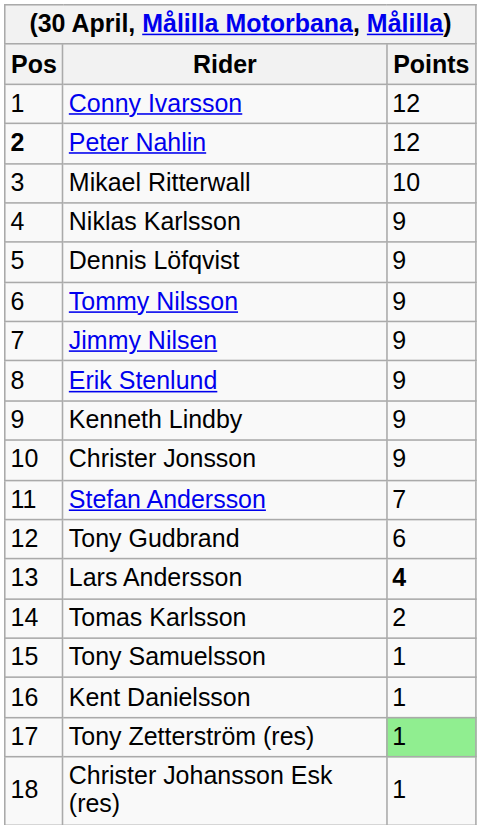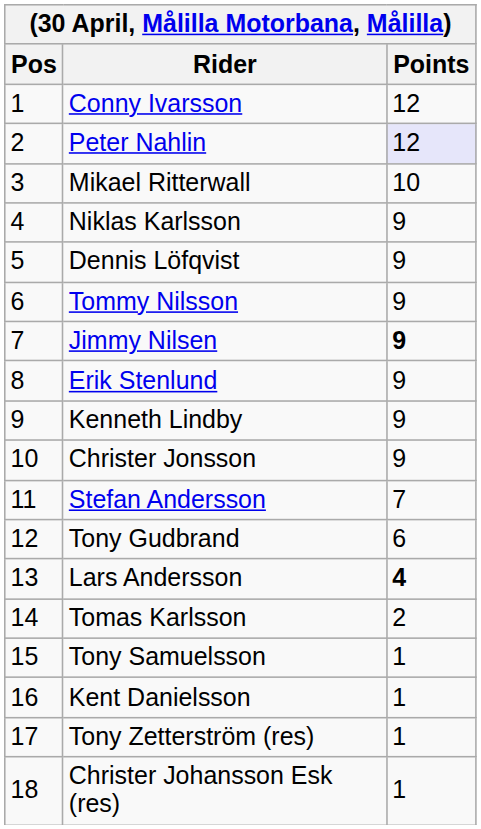(17, 143) bold -> (17, 143) normal
(406, 143) no background -> (406, 143) lavender background
(399, 340) normal -> (399, 340) bold
(399, 736) lightgreen background -> (399, 736) no background
